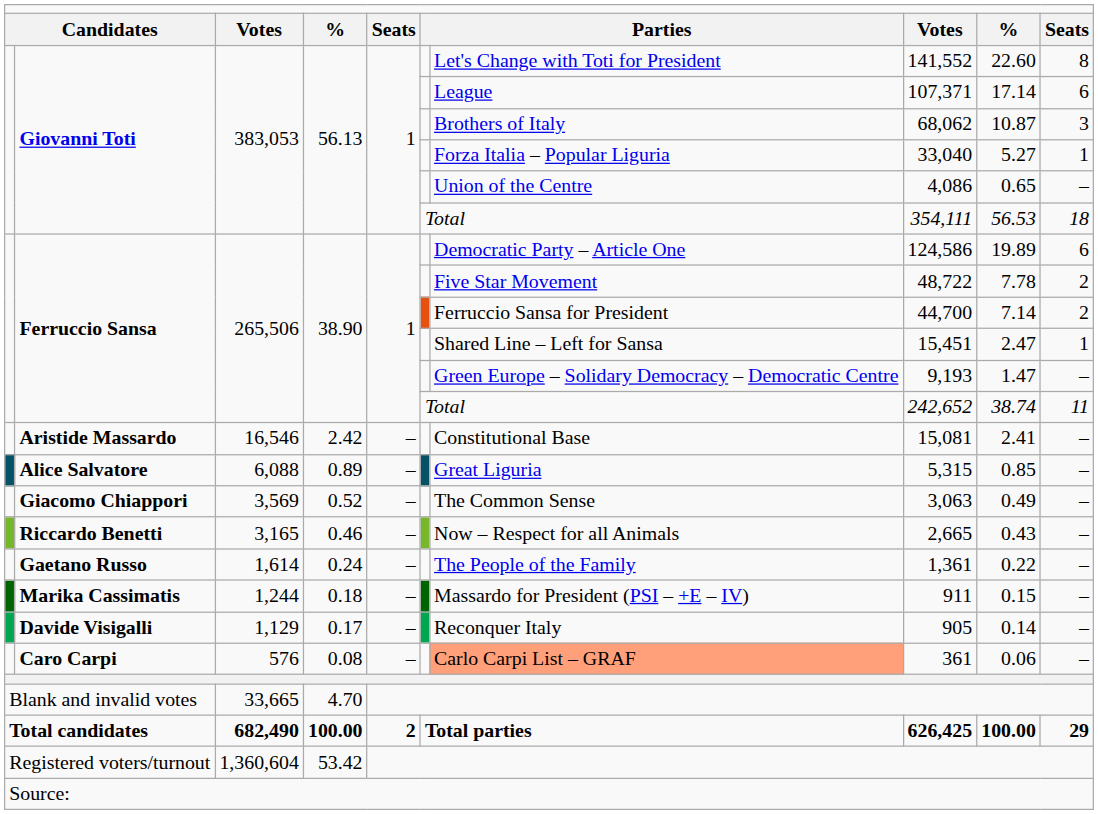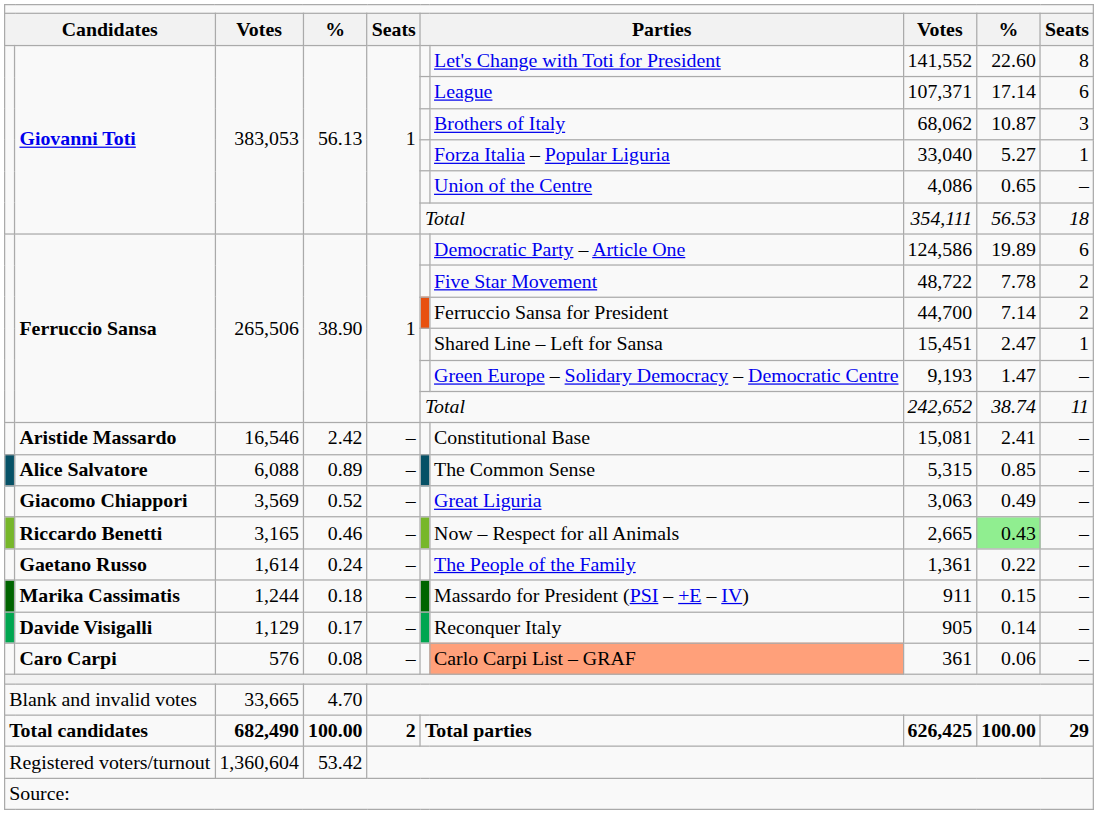(488, 469) Great Liguria -> (515, 469) The Common Sense
(515, 501) The Common Sense -> (488, 501) Great Liguria
(1018, 532) no background -> (1018, 532) lightgreen background
